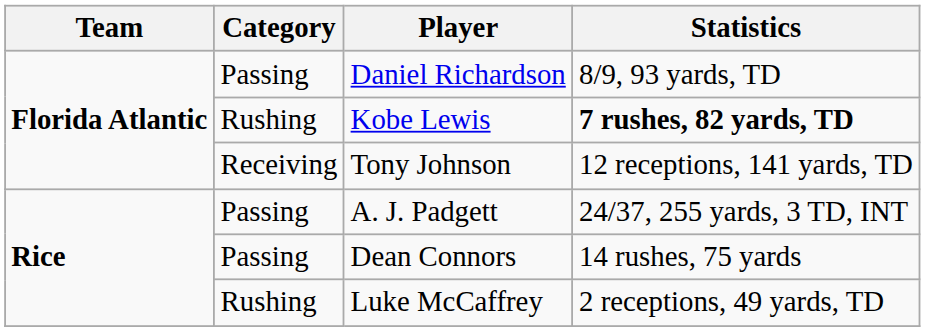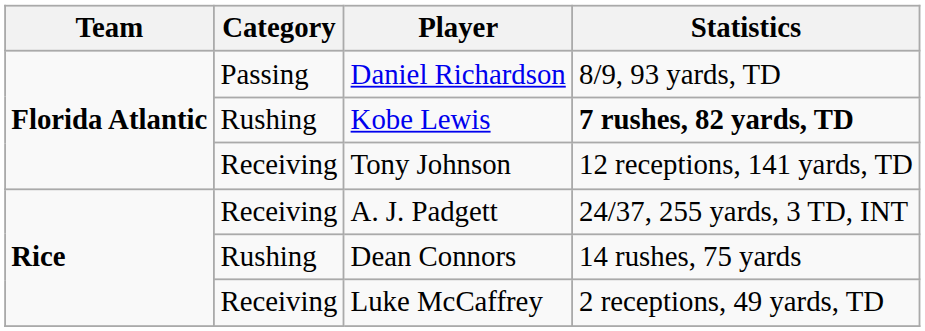(265, 210) Passing -> (279, 210) Receiving
(265, 256) Passing -> (269, 256) Rushing
(269, 302) Rushing -> (279, 302) Receiving
